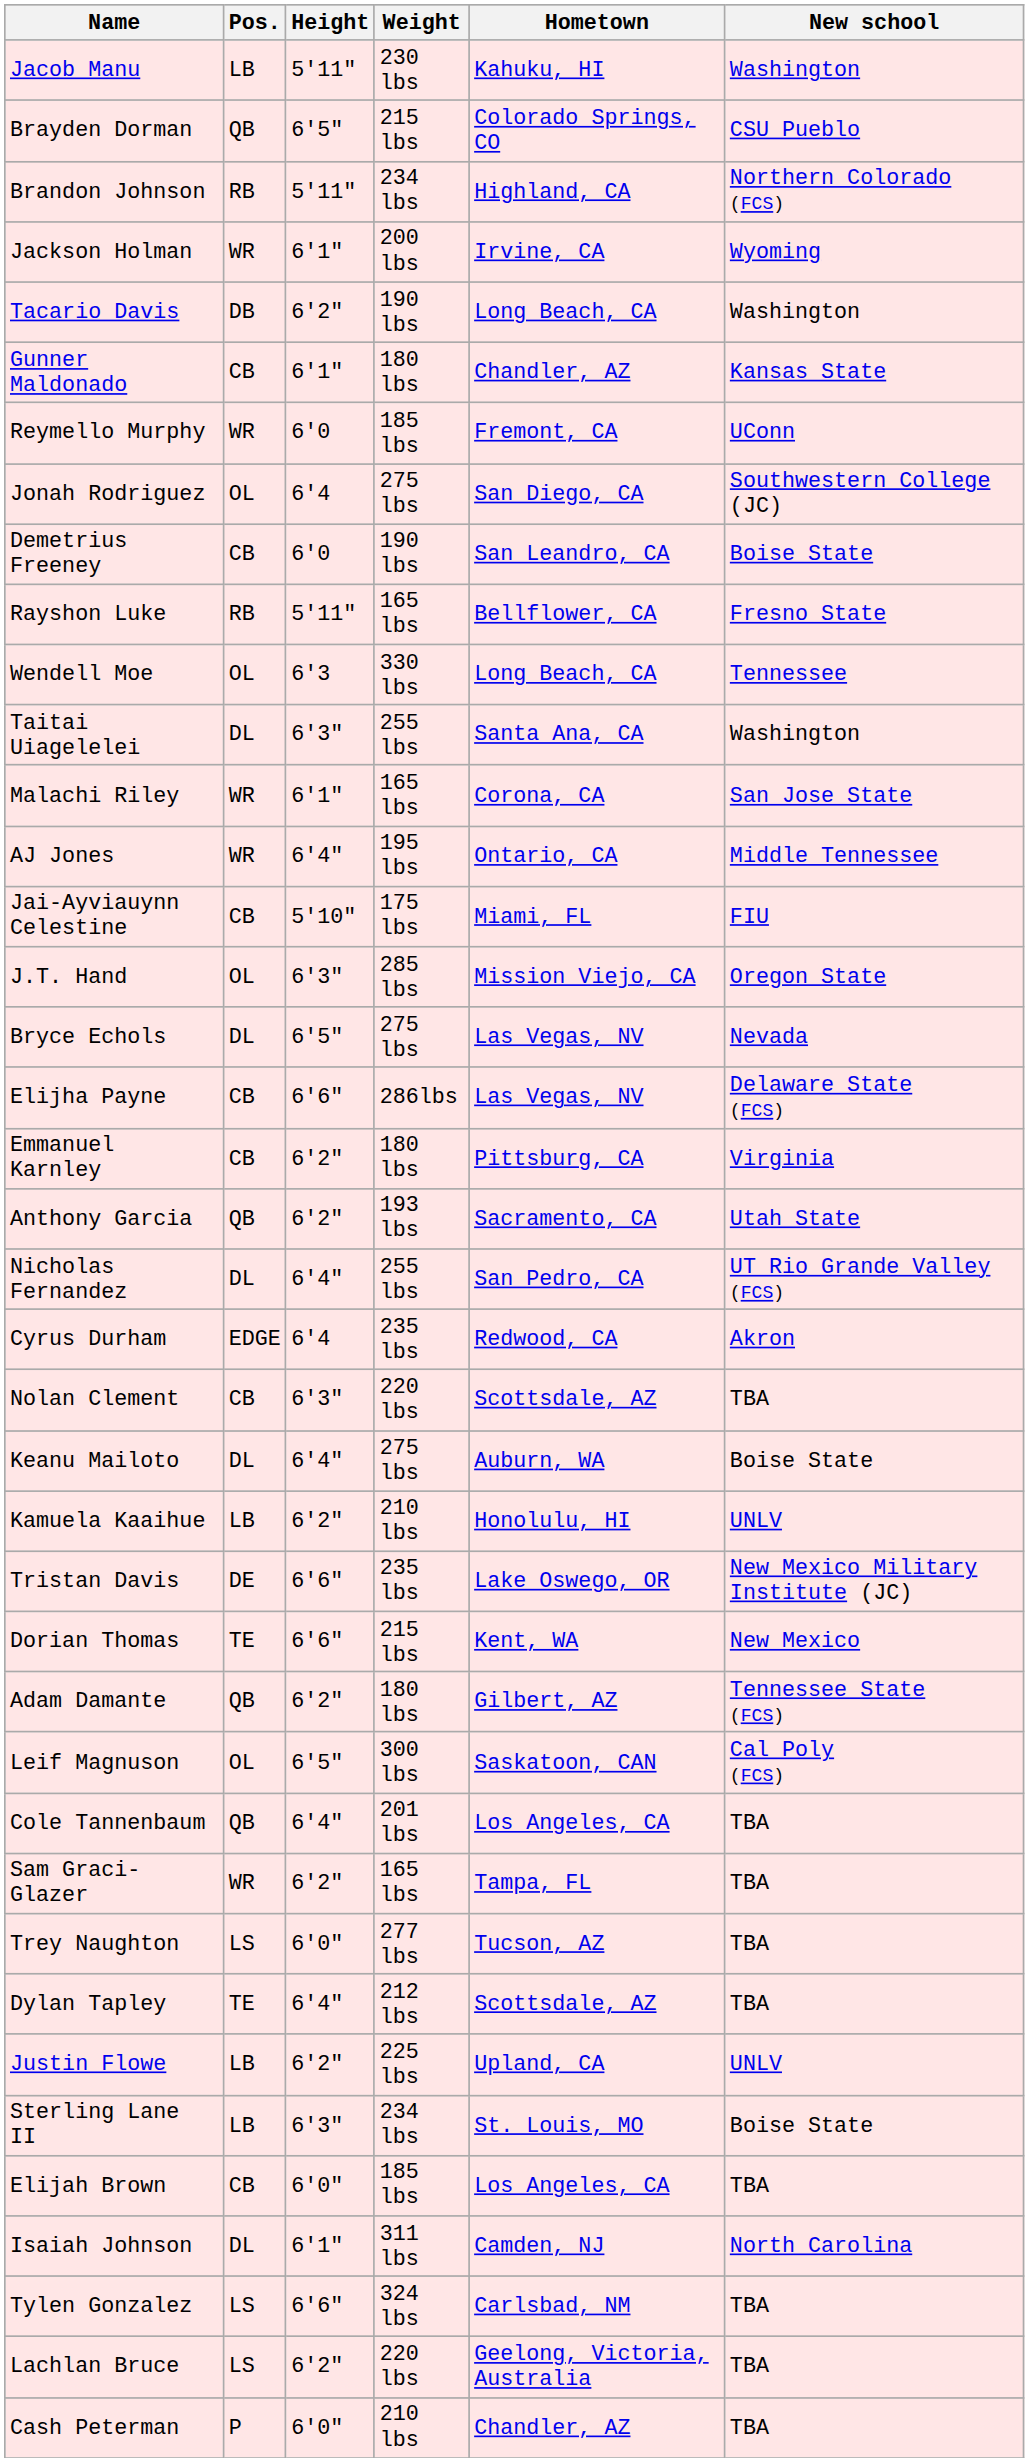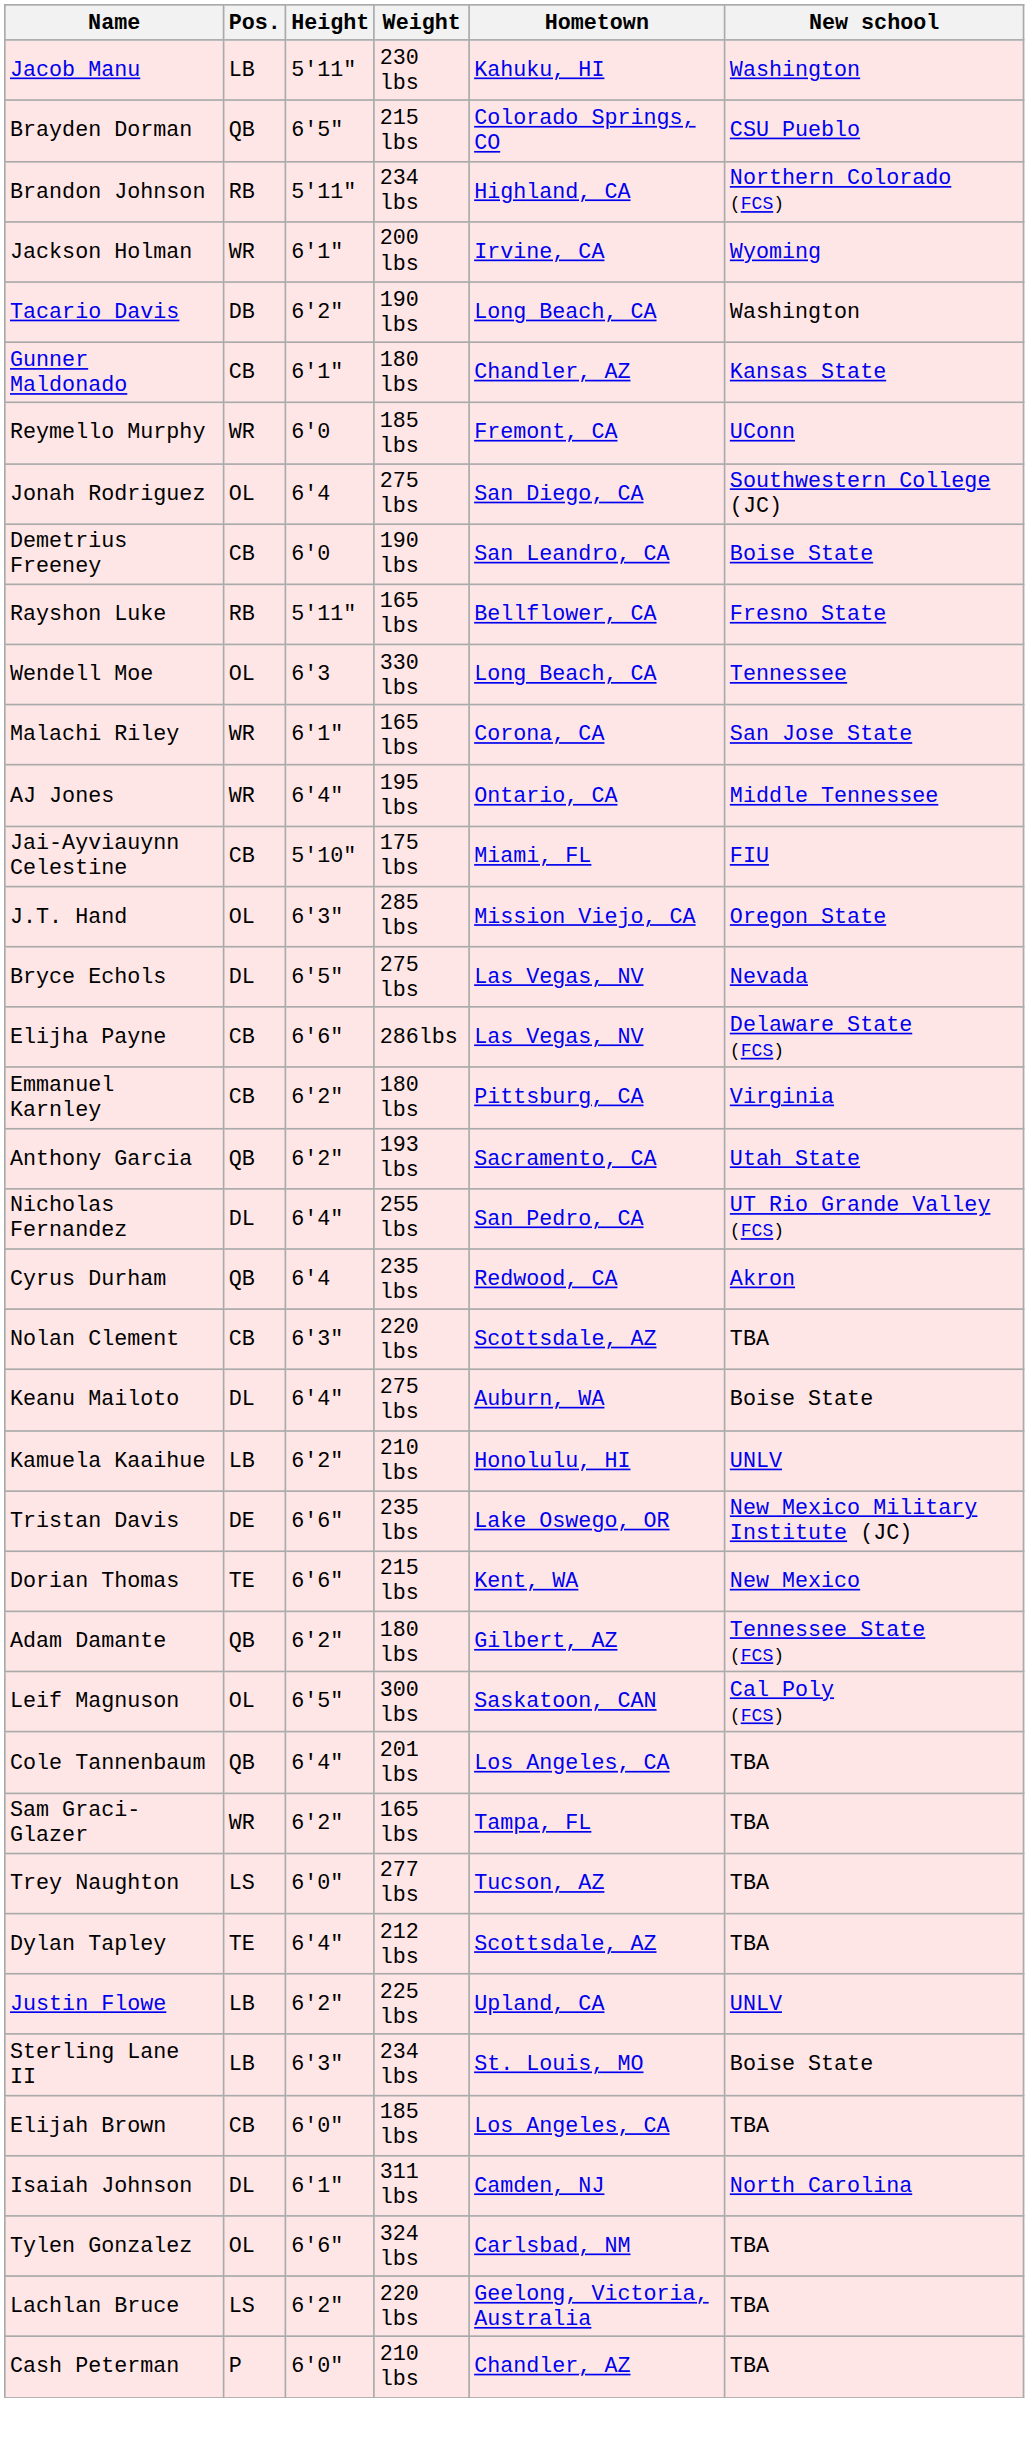- row: (75, 735)
(255, 1340) EDGE -> (242, 1279) QB
(242, 2306) LS -> (242, 2246) OL
